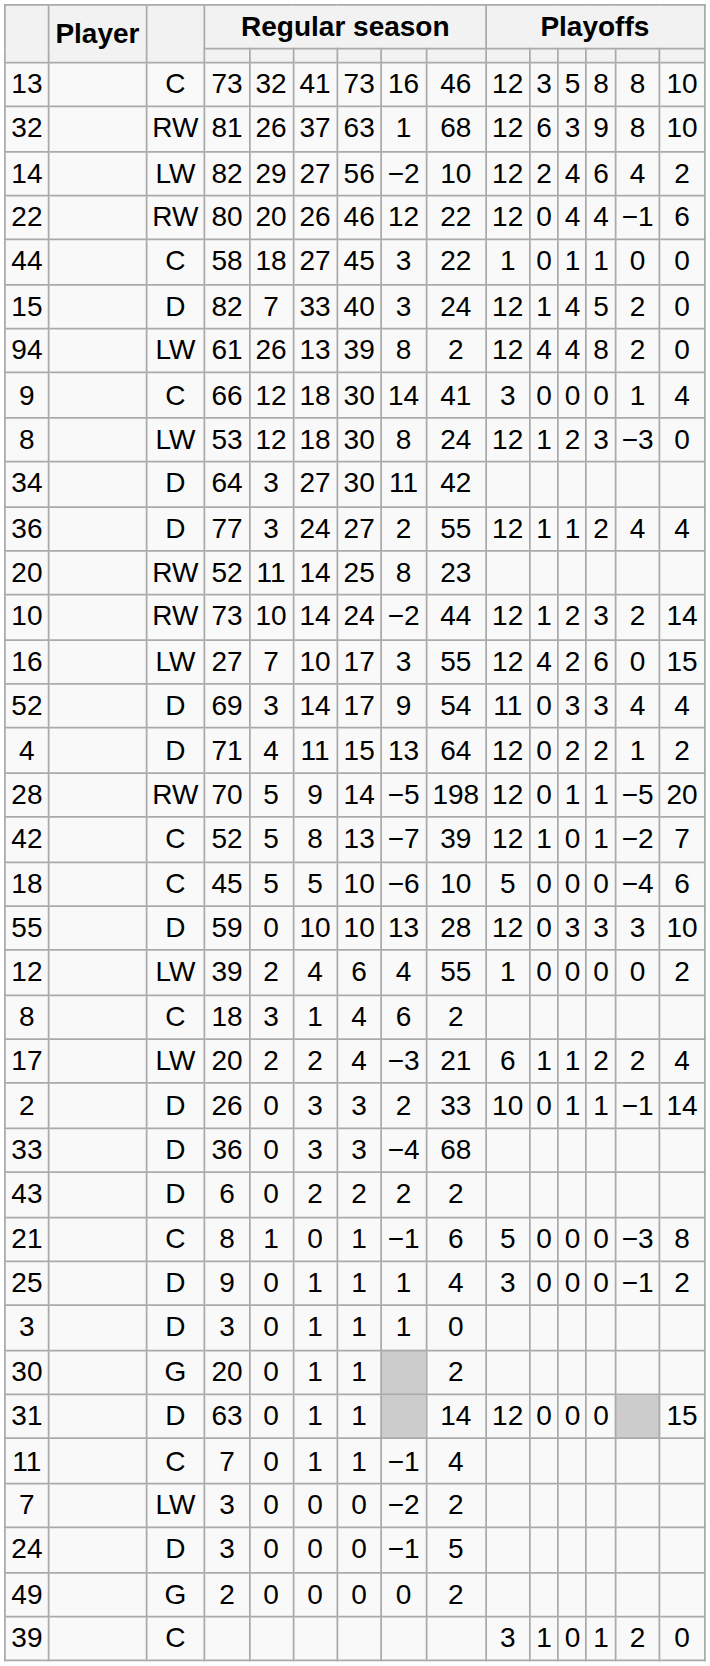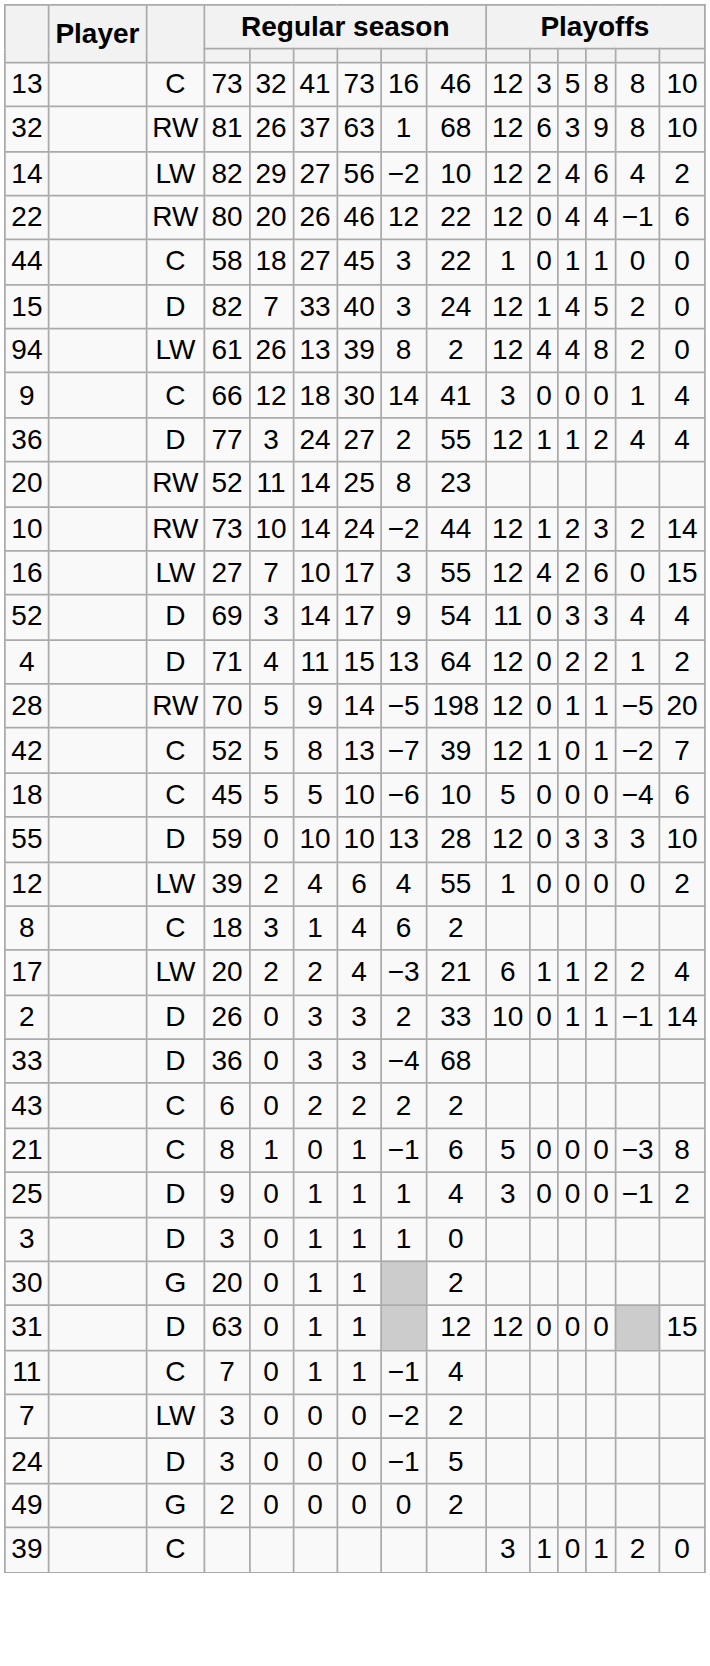- row: (27, 439)
- row: (27, 483)
(175, 1194) D -> (175, 1105) C
(456, 1416) 14 -> (456, 1327) 12
